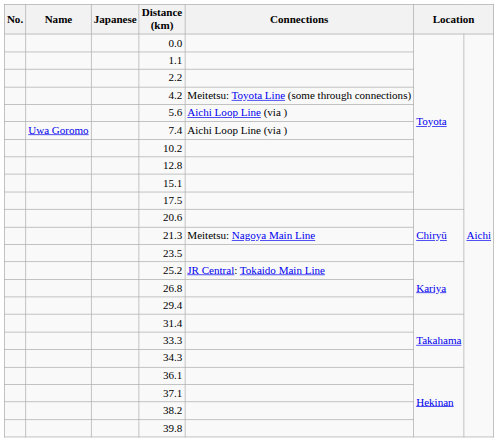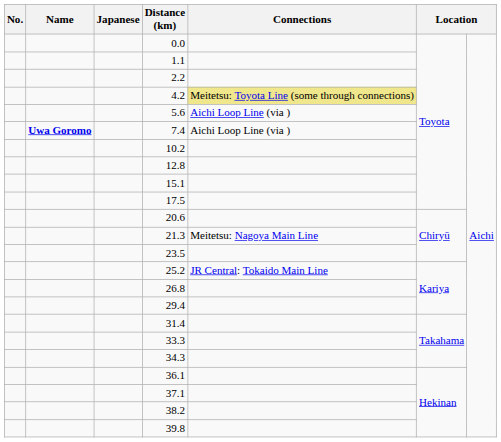(299, 95) no background -> (302, 95) khaki background
(58, 130) normal -> (60, 130) bold
